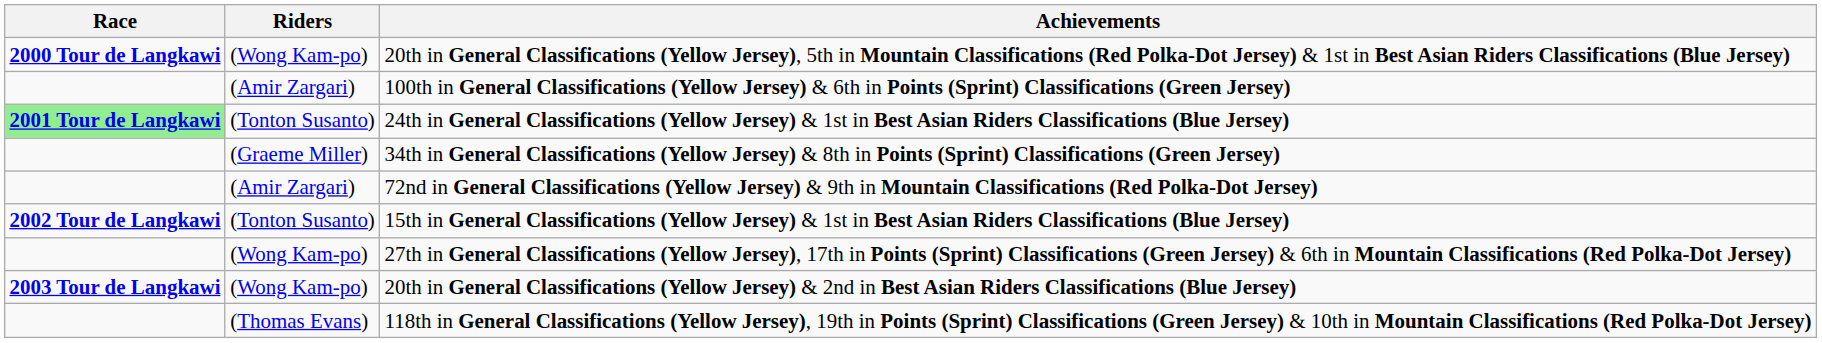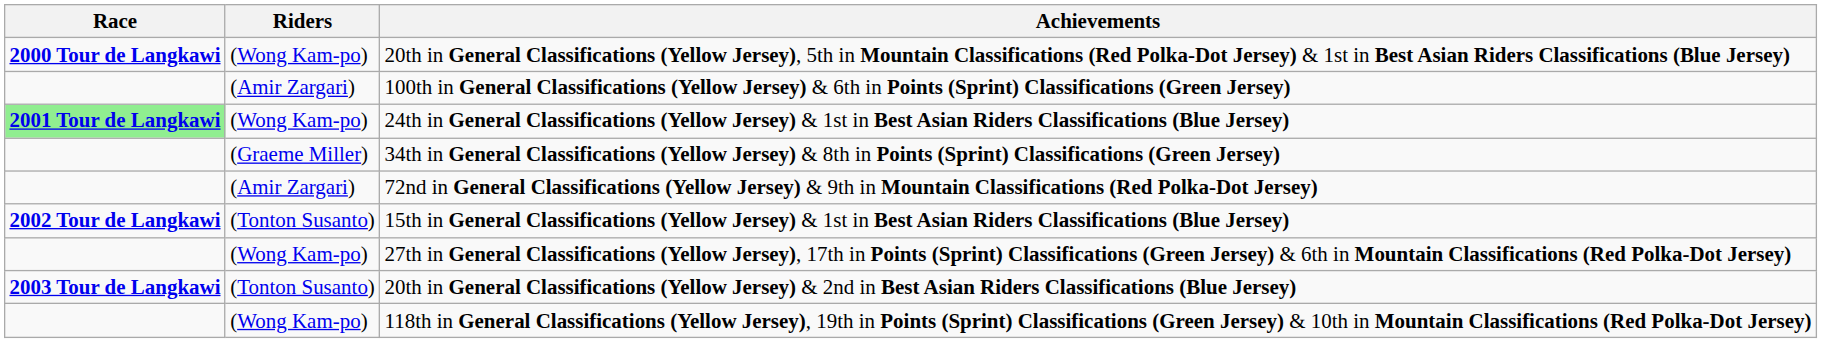(303, 120) (Tonton Susanto) -> (299, 120) (Wong Kam-po)
(299, 287) (Wong Kam-po) -> (303, 287) (Tonton Susanto)
(299, 320) (Thomas Evans) -> (299, 320) (Wong Kam-po)
